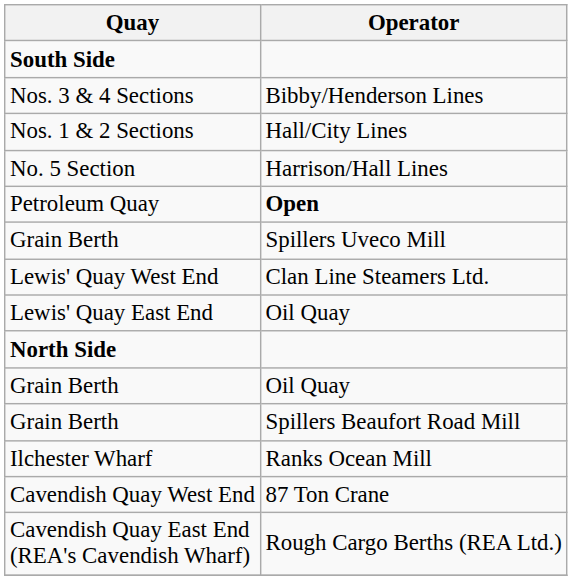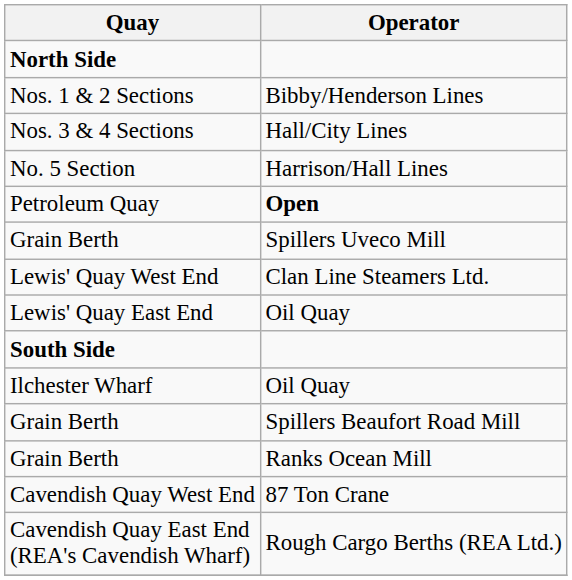(62, 58) South Side -> (63, 58) North Side
(102, 95) Nos. 3 & 4 Sections -> (102, 95) Nos. 1 & 2 Sections
(102, 131) Nos. 1 & 2 Sections -> (102, 131) Nos. 3 & 4 Sections
(63, 349) North Side -> (62, 349) South Side
(64, 385) Grain Berth -> (81, 385) Ilchester Wharf
(81, 458) Ilchester Wharf -> (64, 458) Grain Berth
